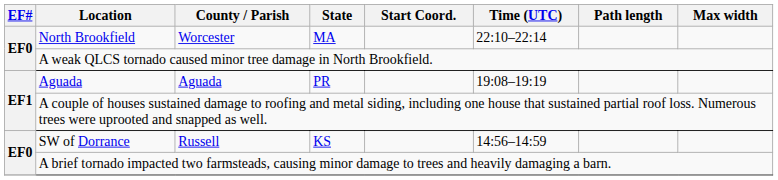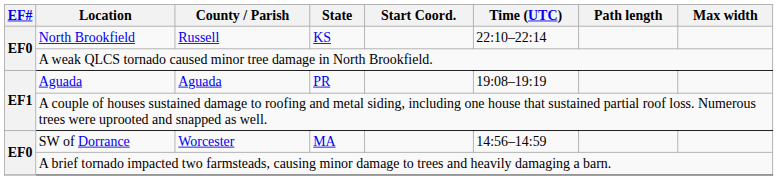(206, 37) Worcester -> (199, 37) Russell
(324, 37) MA -> (322, 37) KS
(199, 141) Russell -> (206, 141) Worcester
(322, 141) KS -> (324, 141) MA
